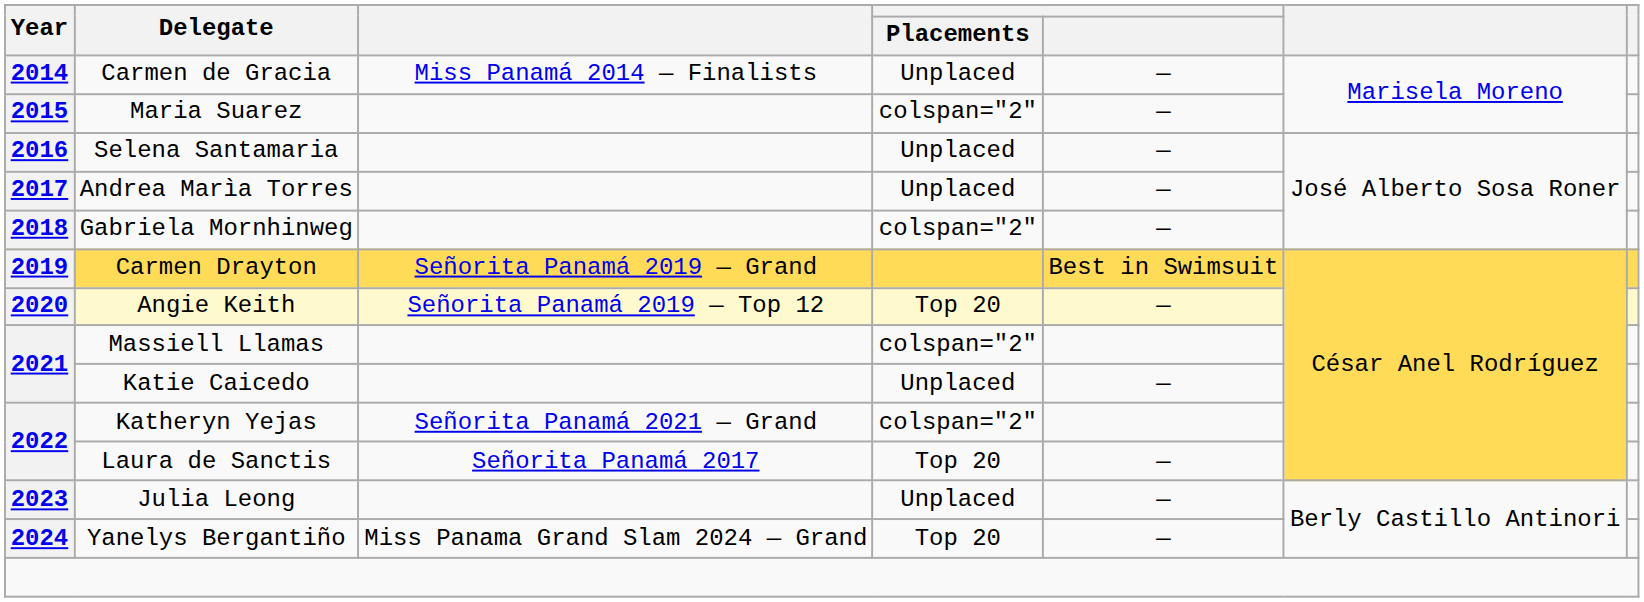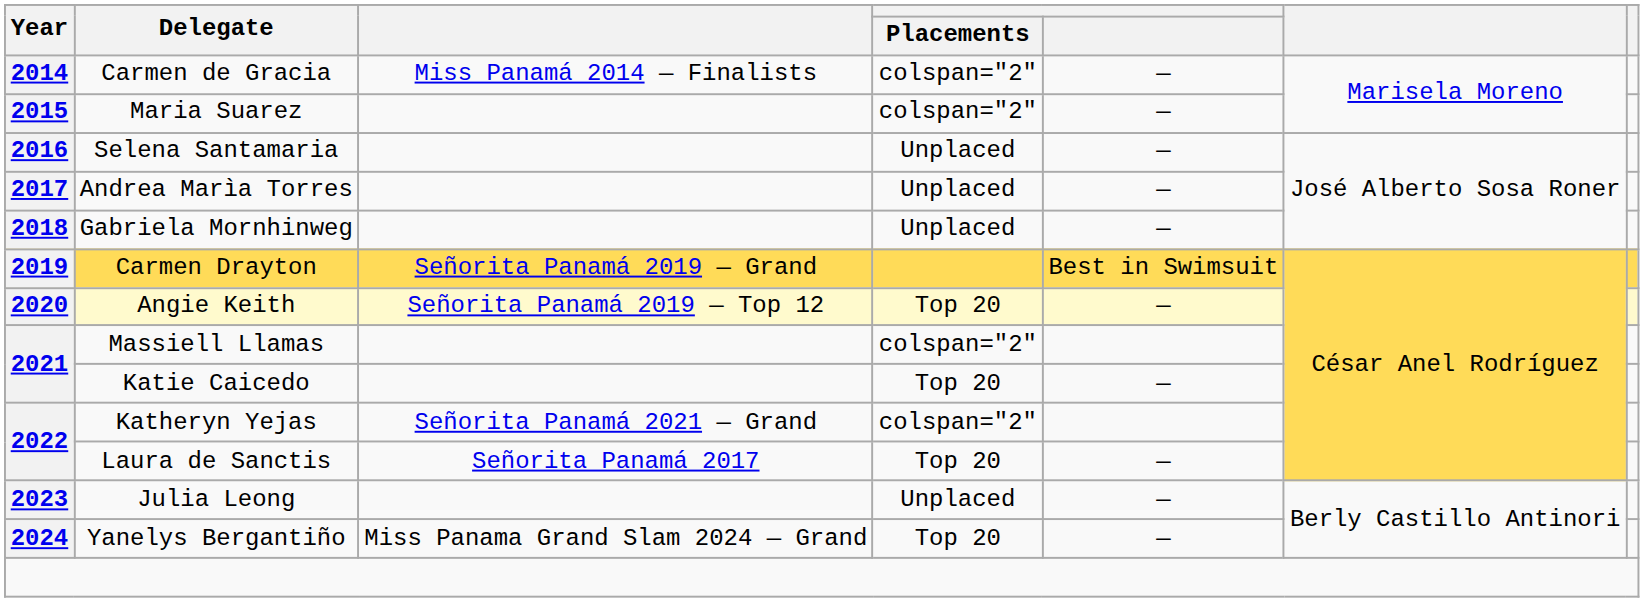(958, 75) Unplaced -> (958, 75) colspan="2"
(958, 230) colspan="2" -> (958, 230) Unplaced
(958, 384) Unplaced -> (958, 384) Top 20
